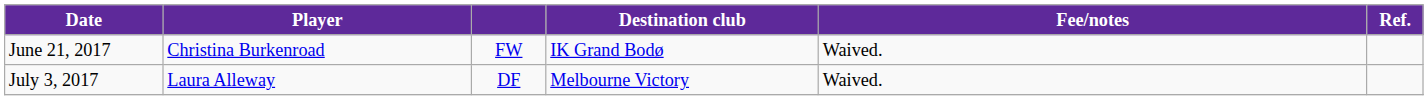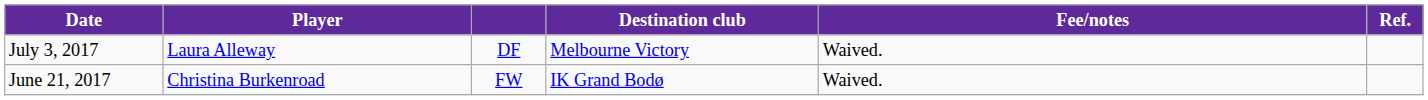rows swapped: (60, 49) <-> (54, 79)
